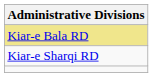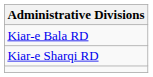(48, 35) khaki background -> (48, 35) no background
